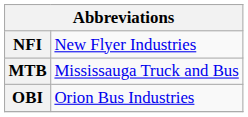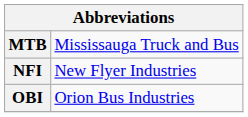rows swapped: (28, 71) <-> (28, 44)
